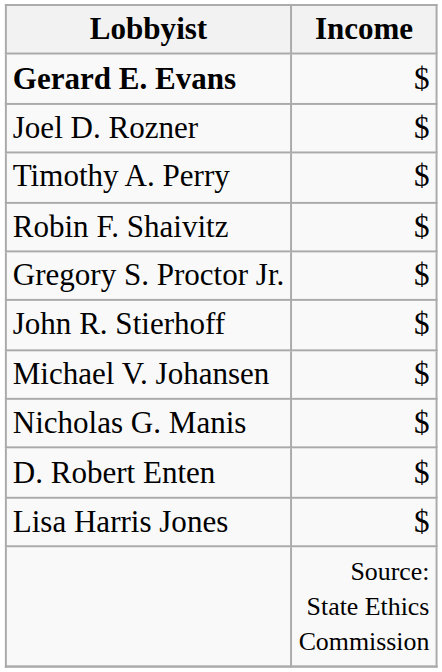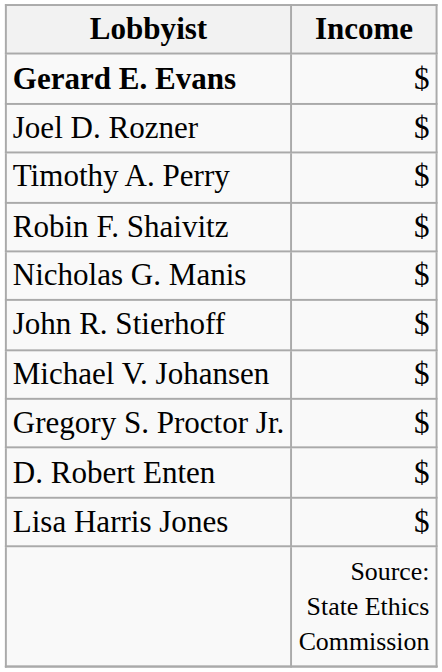(149, 275) Gregory S. Proctor Jr. -> (130, 275) Nicholas G. Manis
(130, 422) Nicholas G. Manis -> (149, 422) Gregory S. Proctor Jr.
